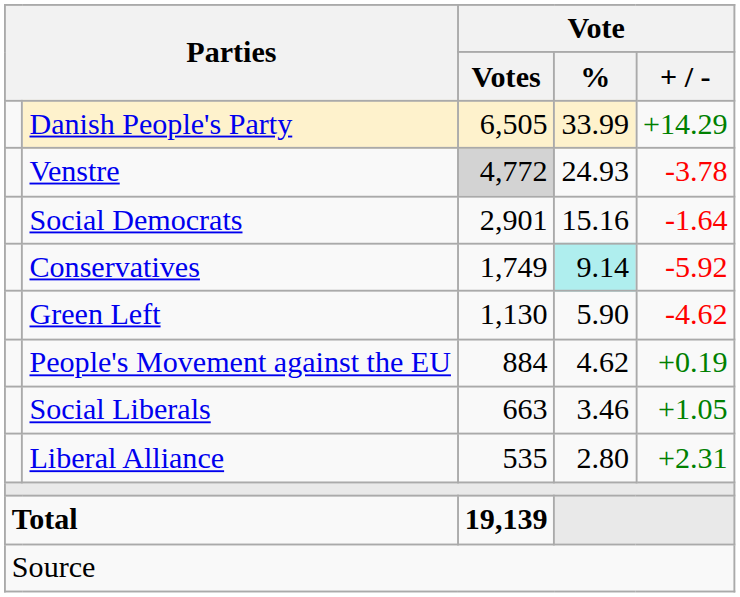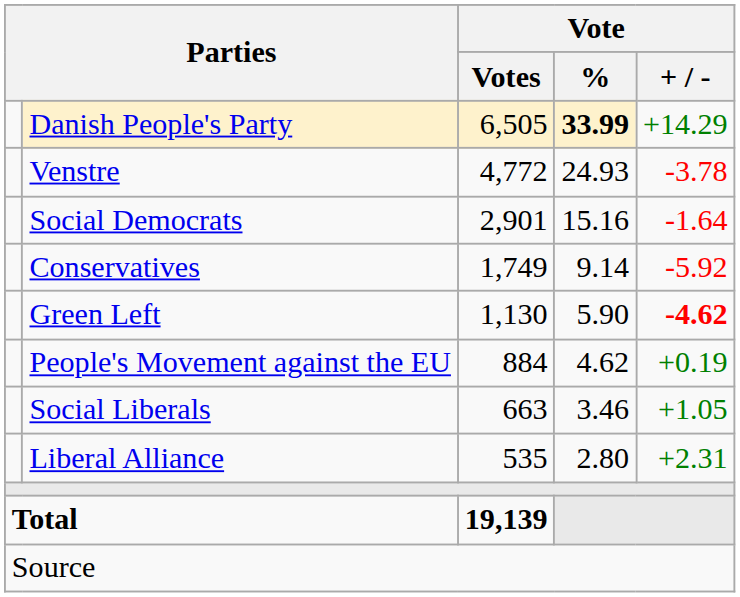(595, 123) normal -> (595, 123) bold
(514, 171) lightgrey background -> (514, 171) no background
(603, 266) paleturquoise background -> (603, 266) no background
(696, 314) normal -> (696, 314) bold
